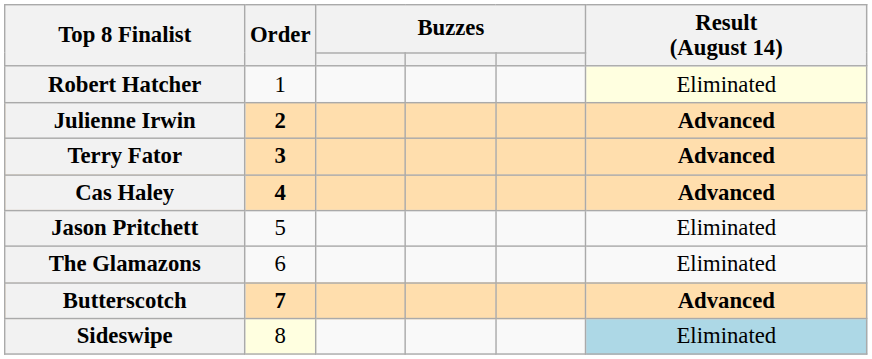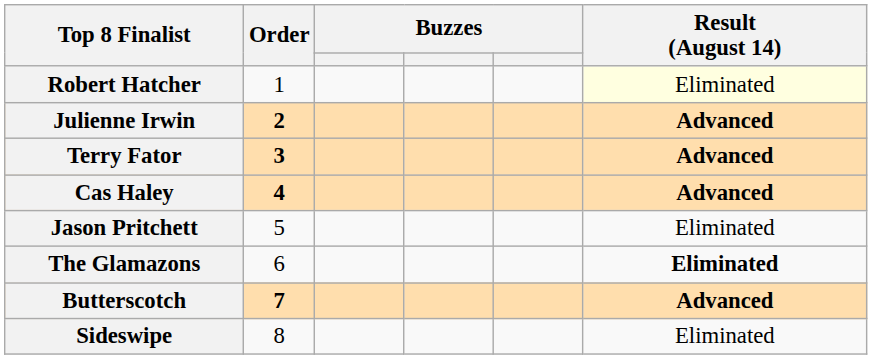(726, 264) normal -> (725, 264) bold
(280, 336) lightyellow background -> (279, 336) no background
(726, 336) lightblue background -> (725, 336) no background
